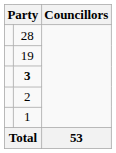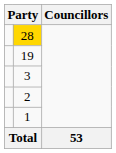(27, 35) no background -> (27, 35) gold background
(27, 76) bold -> (27, 76) normal
